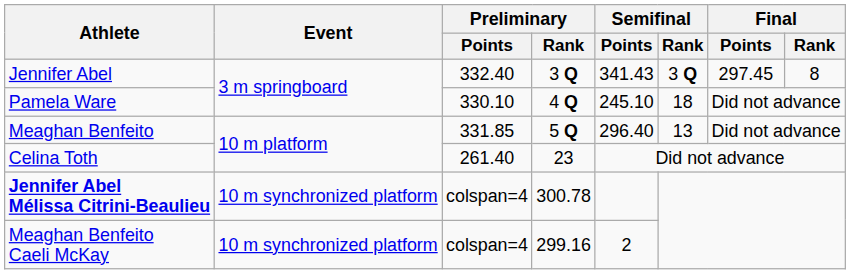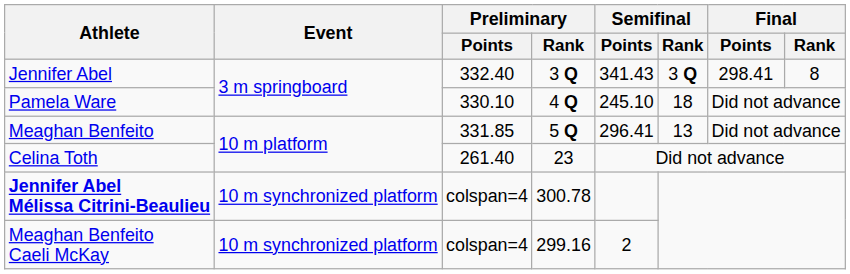(746, 74) 297.45 -> (746, 74) 298.41
(627, 130) 296.40 -> (627, 130) 296.41
